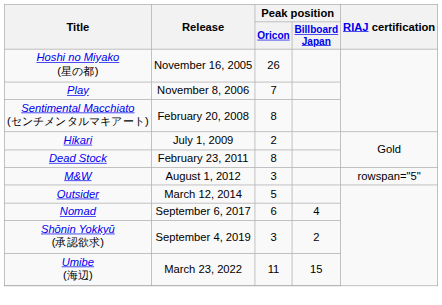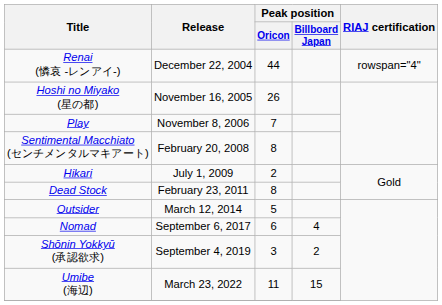+ row: (78, 64)
- row: (78, 176)
